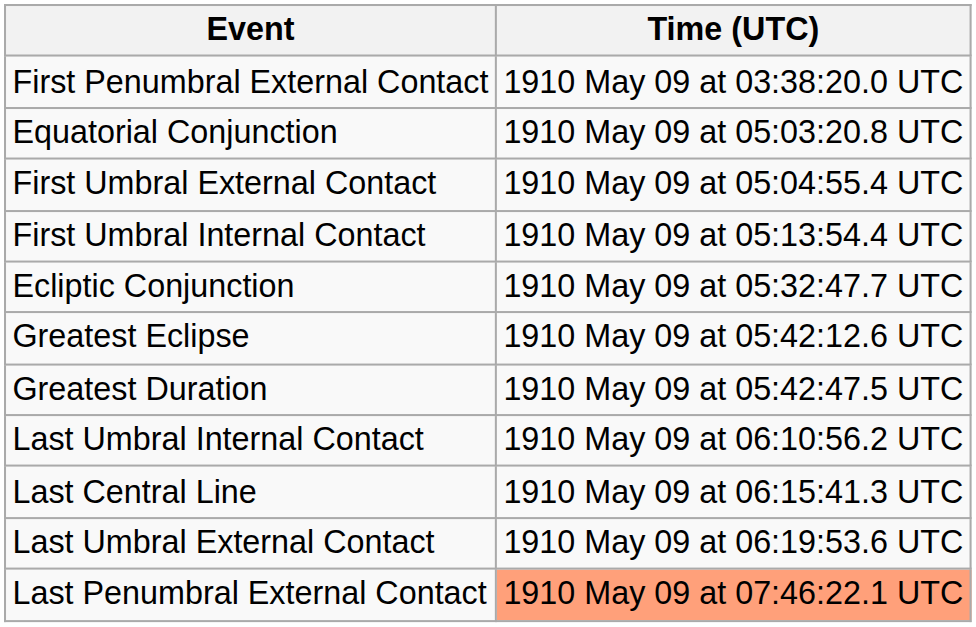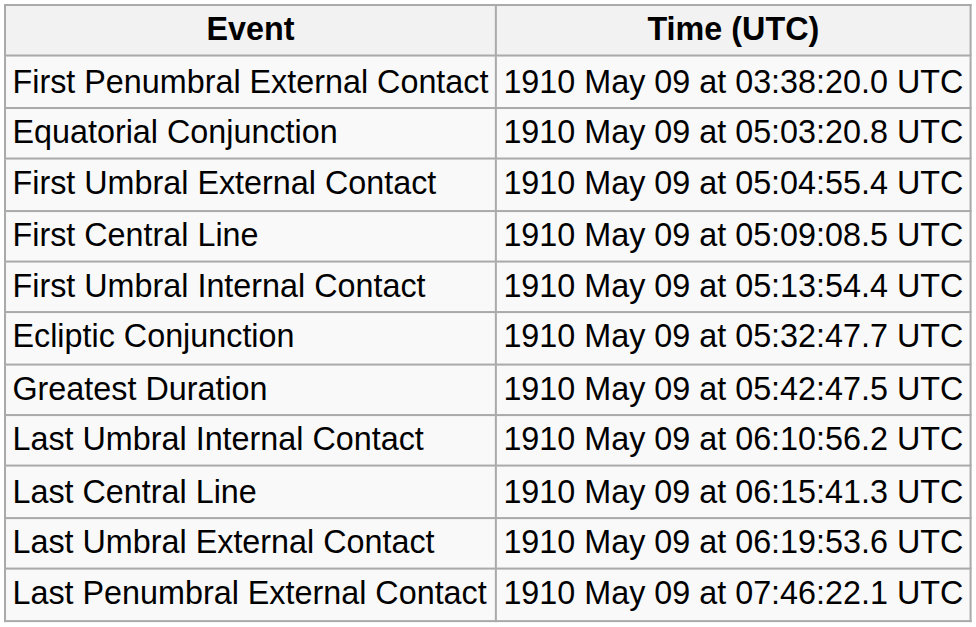+ row: (136, 235)
- row: (131, 337)
(733, 593) lightsalmon background -> (733, 593) no background
